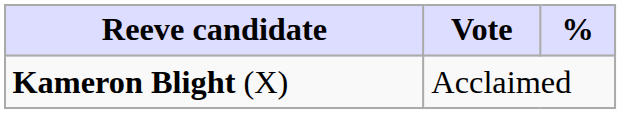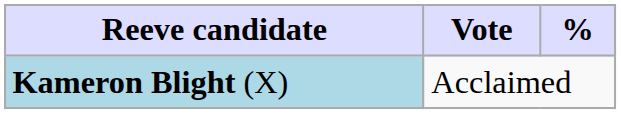(150, 81) no background -> (150, 81) lightblue background
